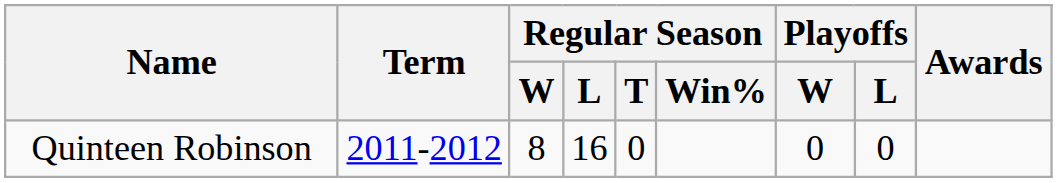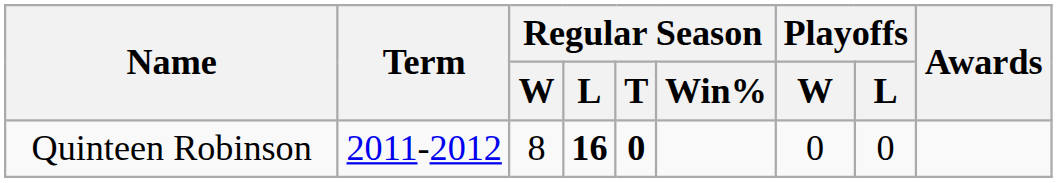(589, 147) normal -> (589, 147) bold
(636, 147) normal -> (636, 147) bold
